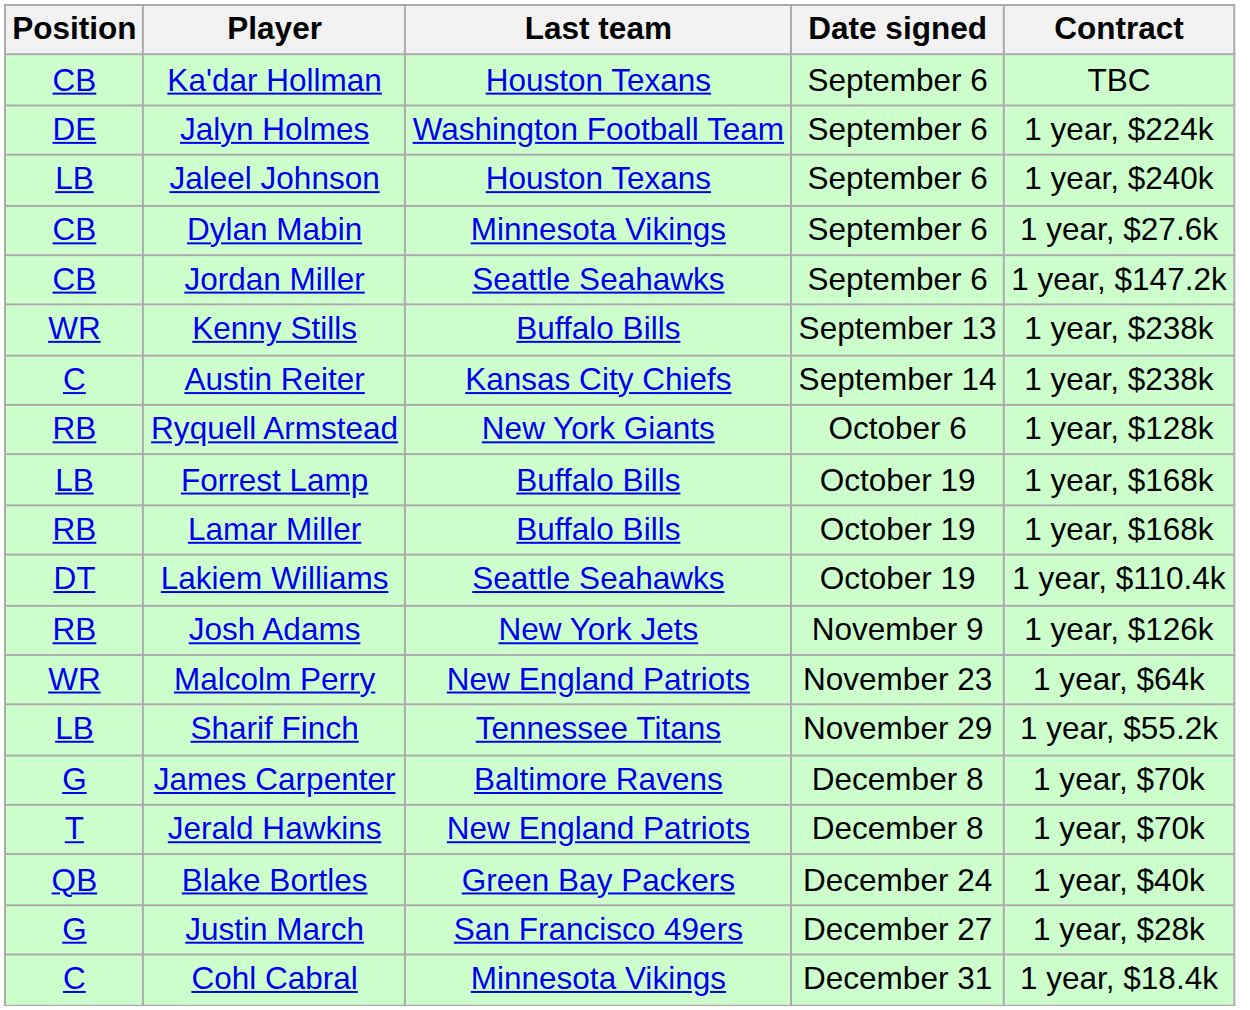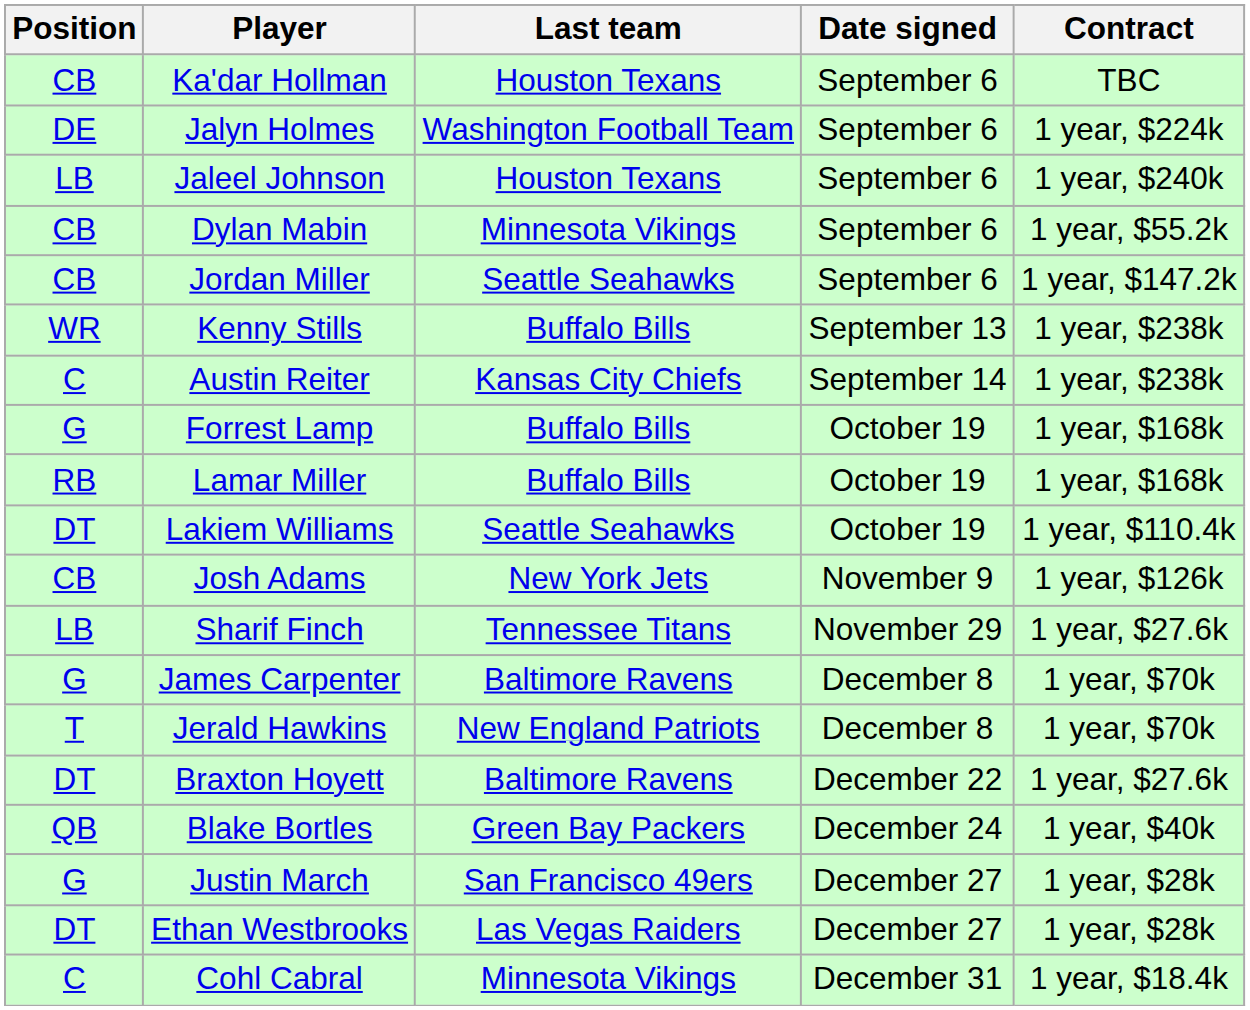(1119, 229) 1 year, $27.6k -> (1129, 229) 1 year, $55.2k
- row: (275, 429)
(74, 479) LB -> (74, 429) G
(74, 629) RB -> (74, 579) CB
- row: (275, 679)
(1119, 729) 1 year, $55.2k -> (1129, 629) 1 year, $27.6k
+ row: (280, 779)
+ row: (280, 929)
